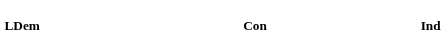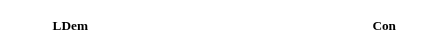- column: (431, 8)
